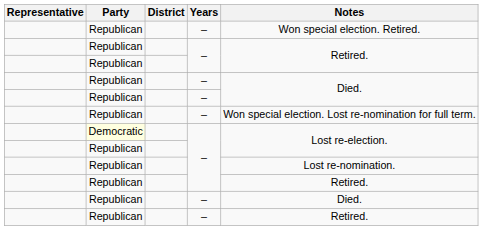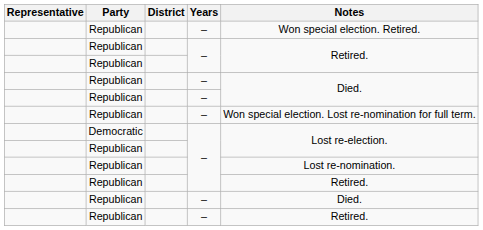(116, 132) lightyellow background -> (116, 132) no background
